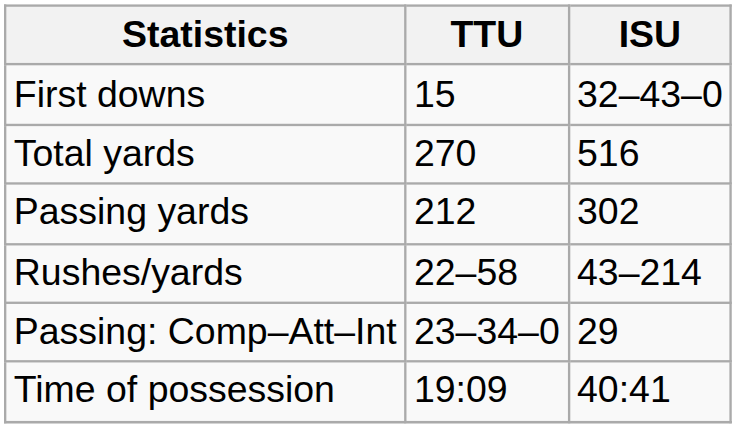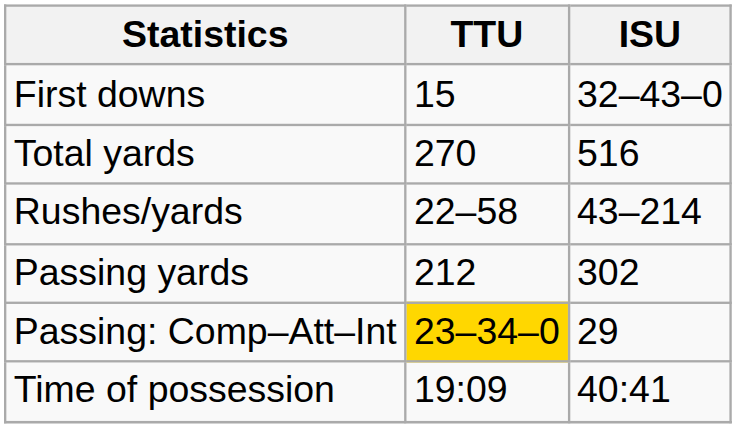rows swapped: (128, 272) <-> (131, 212)
(487, 331) no background -> (487, 331) gold background
